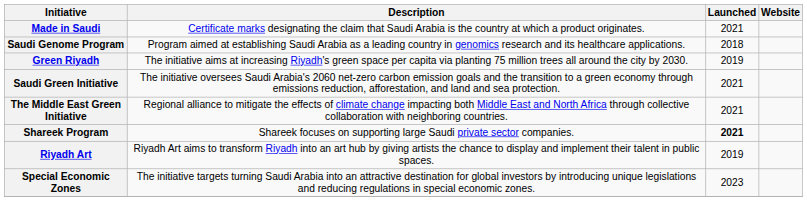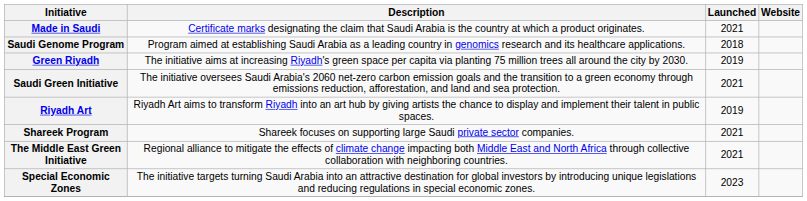rows swapped: (66, 111) <-> (66, 155)
(732, 133) bold -> (732, 133) normal
